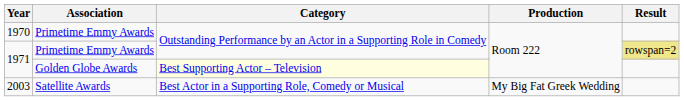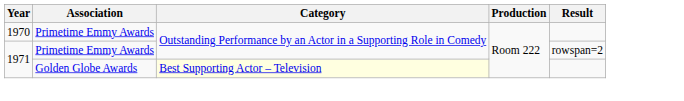(651, 50) khaki background -> (577, 50) no background
- row: (19, 86)
